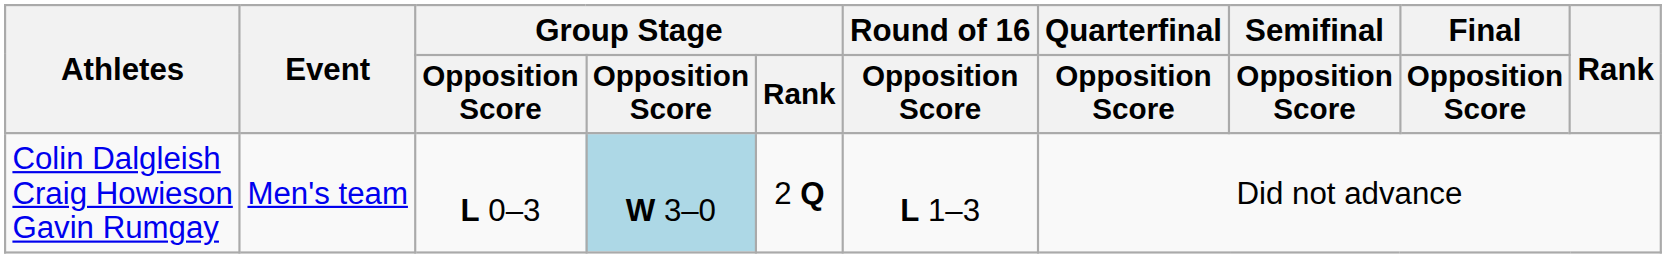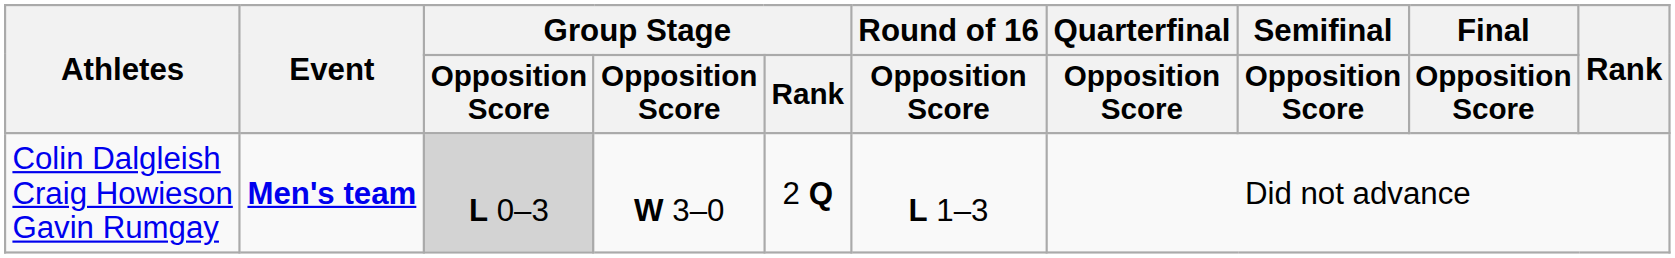(328, 193) normal -> (332, 193) bold
(500, 211) no background -> (509, 211) lightgrey background
(671, 211) lightblue background -> (679, 211) no background
